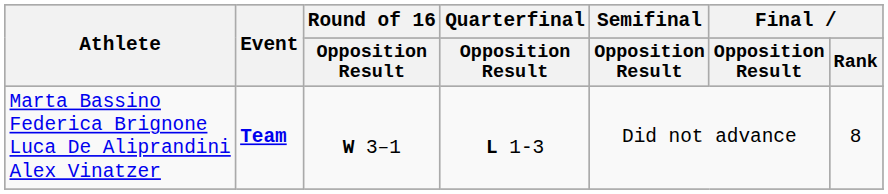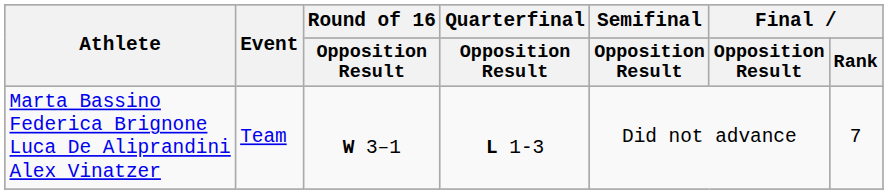(263, 137) bold -> (263, 137) normal
(856, 137) 8 -> (856, 137) 7
